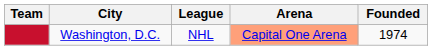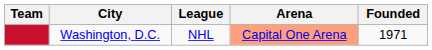(393, 34) 1974 -> (393, 34) 1971
